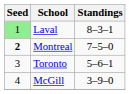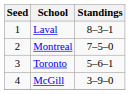(18, 30) lightgreen background -> (18, 30) no background
(18, 47) bold -> (18, 47) normal
